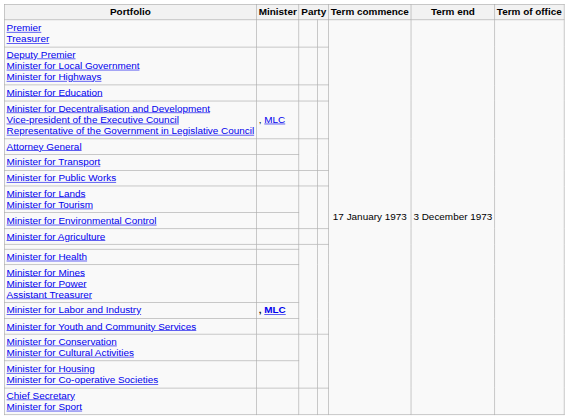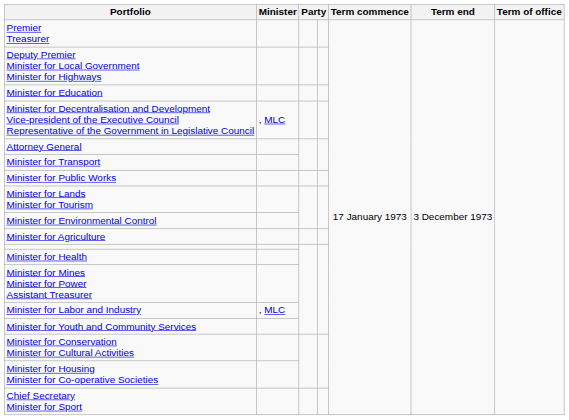(272, 310) bold -> (272, 310) normal
